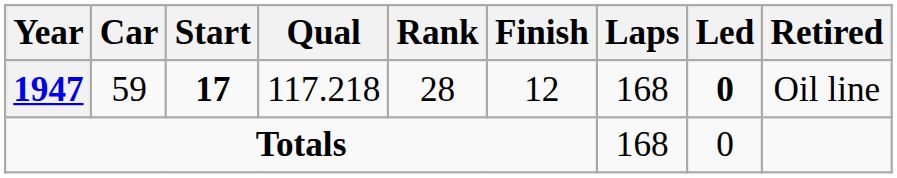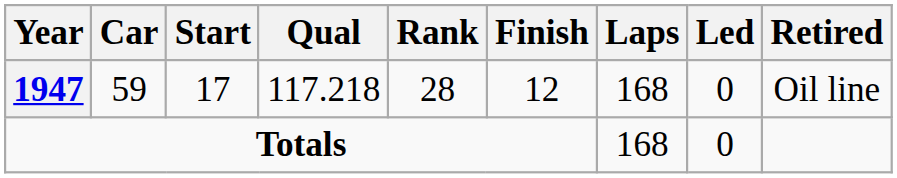(213, 88) bold -> (213, 88) normal
(725, 88) bold -> (725, 88) normal
